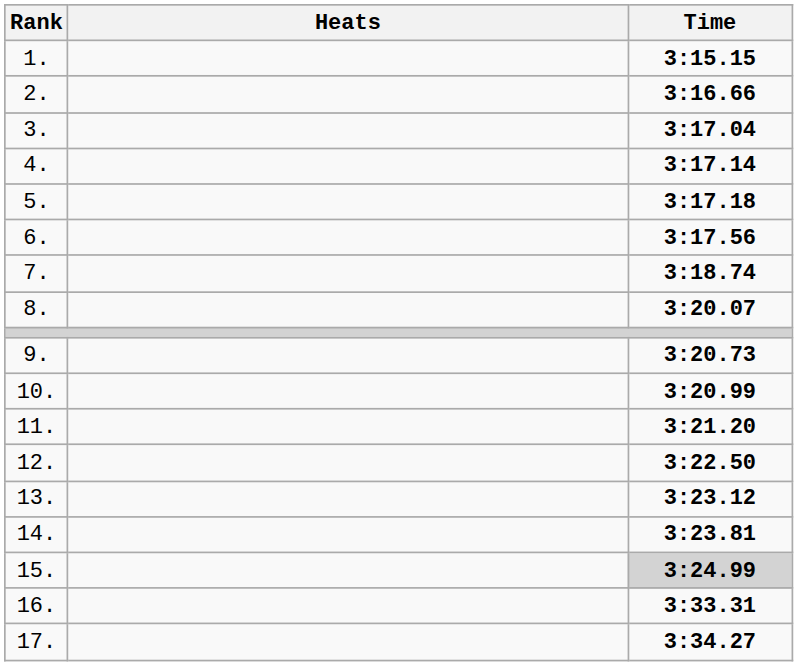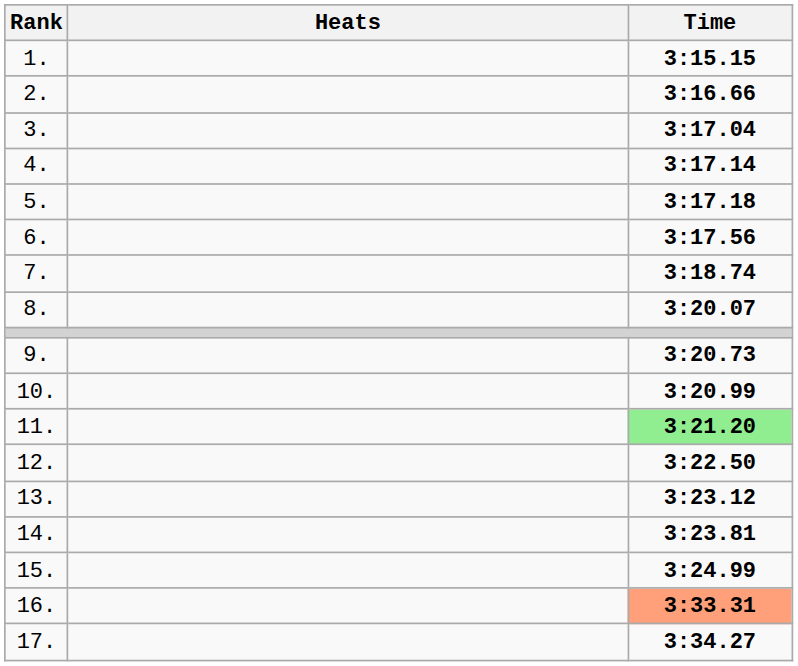(710, 427) no background -> (710, 427) lightgreen background
(710, 570) lightgrey background -> (710, 570) no background
(710, 606) no background -> (710, 606) lightsalmon background
